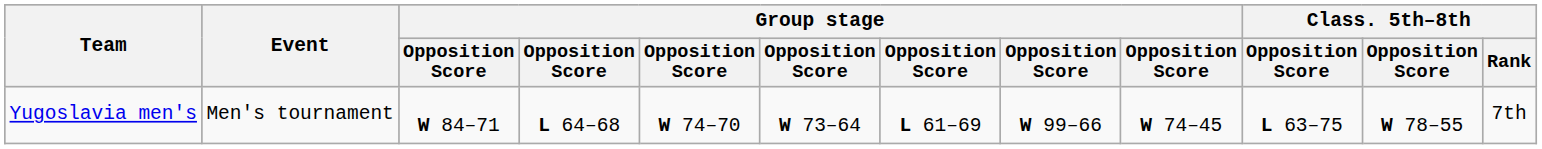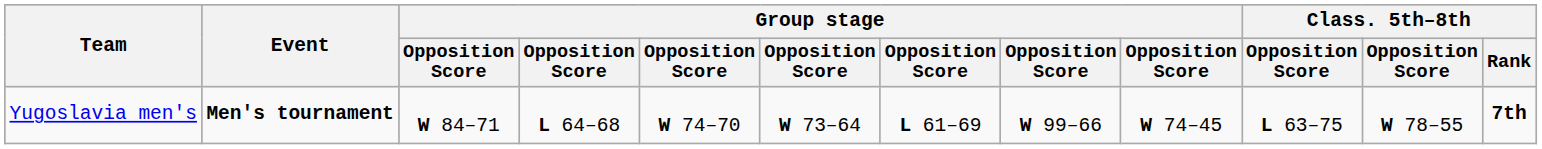(300, 115) normal -> (300, 115) bold
(1509, 115) normal -> (1509, 115) bold
